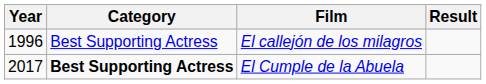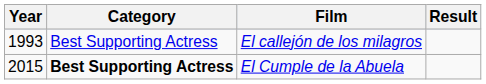(26, 41) 1996 -> (26, 41) 1993
(26, 66) 2017 -> (26, 66) 2015
